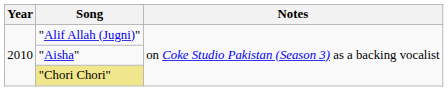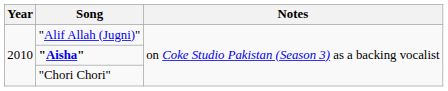(59, 55) normal -> (62, 55) bold
(75, 75) khaki background -> (75, 75) no background
